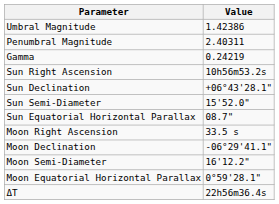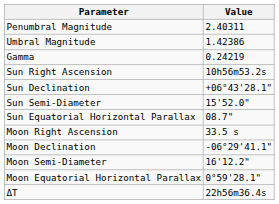rows swapped: (59, 42) <-> (51, 27)
